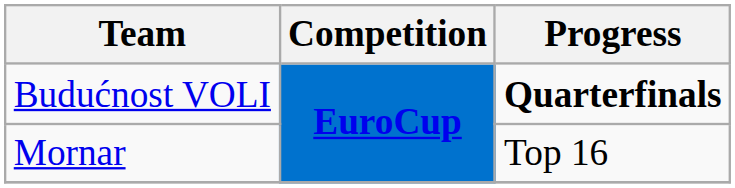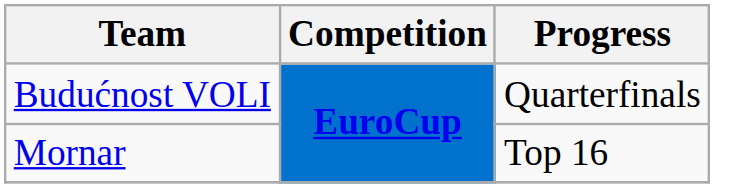(613, 93) bold -> (602, 93) normal
